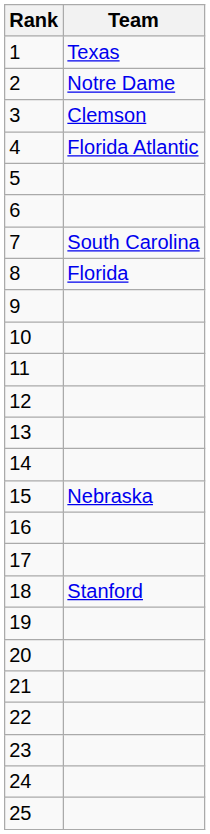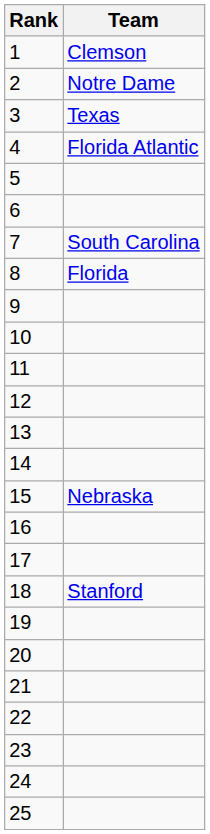(93, 52) Texas -> (107, 52) Clemson
(107, 115) Clemson -> (93, 115) Texas
